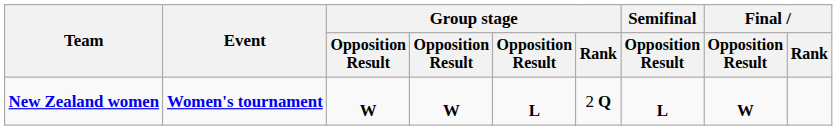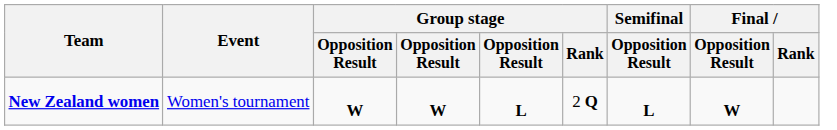(245, 101) bold -> (238, 101) normal
